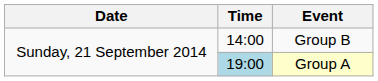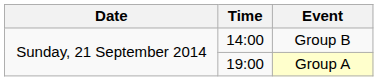(245, 64) lightblue background -> (245, 64) no background
